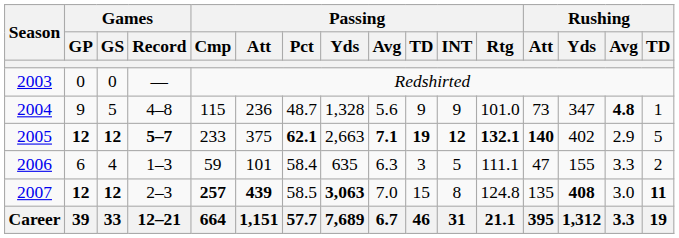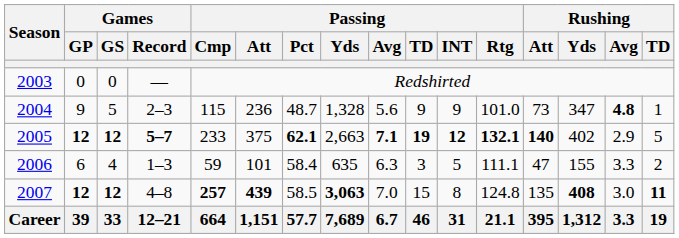(159, 109) 4–8 -> (159, 109) 2–3
(159, 192) 2–3 -> (159, 192) 4–8
